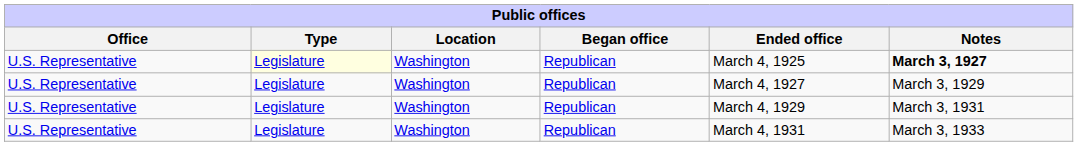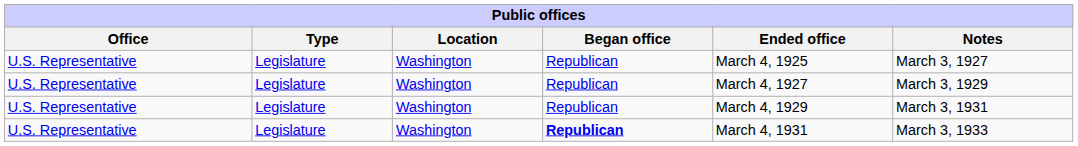(289, 61) lightyellow background -> (290, 61) no background
(940, 61) bold -> (942, 61) normal
(580, 130) normal -> (585, 130) bold
